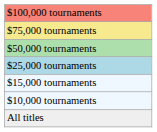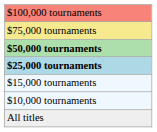(52, 47) normal -> (54, 47) bold
(52, 65) normal -> (54, 65) bold
